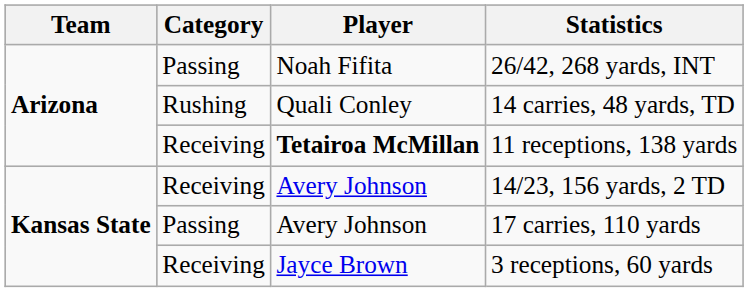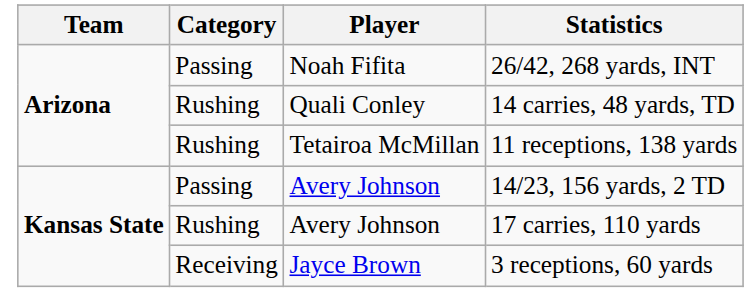(214, 145) Receiving -> (218, 145) Rushing
(378, 145) bold -> (384, 145) normal
(214, 185) Receiving -> (214, 185) Passing
(201, 225) Passing -> (218, 225) Rushing
